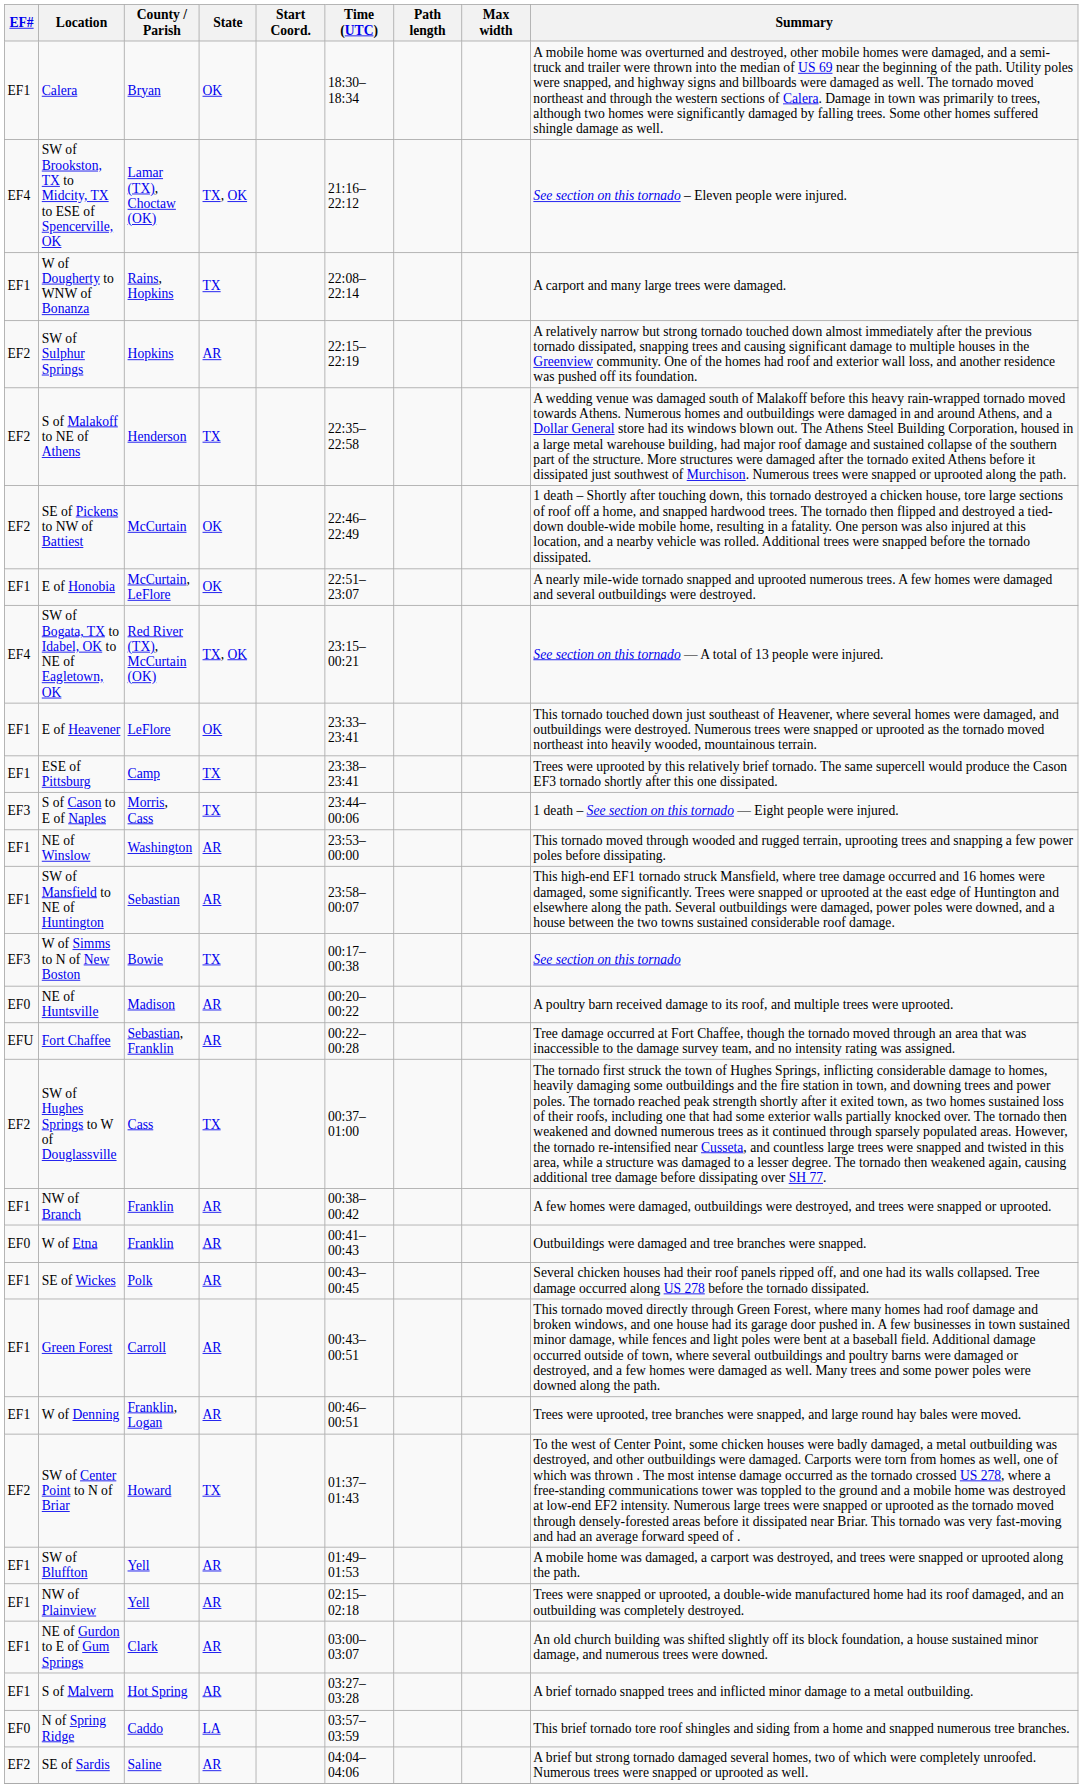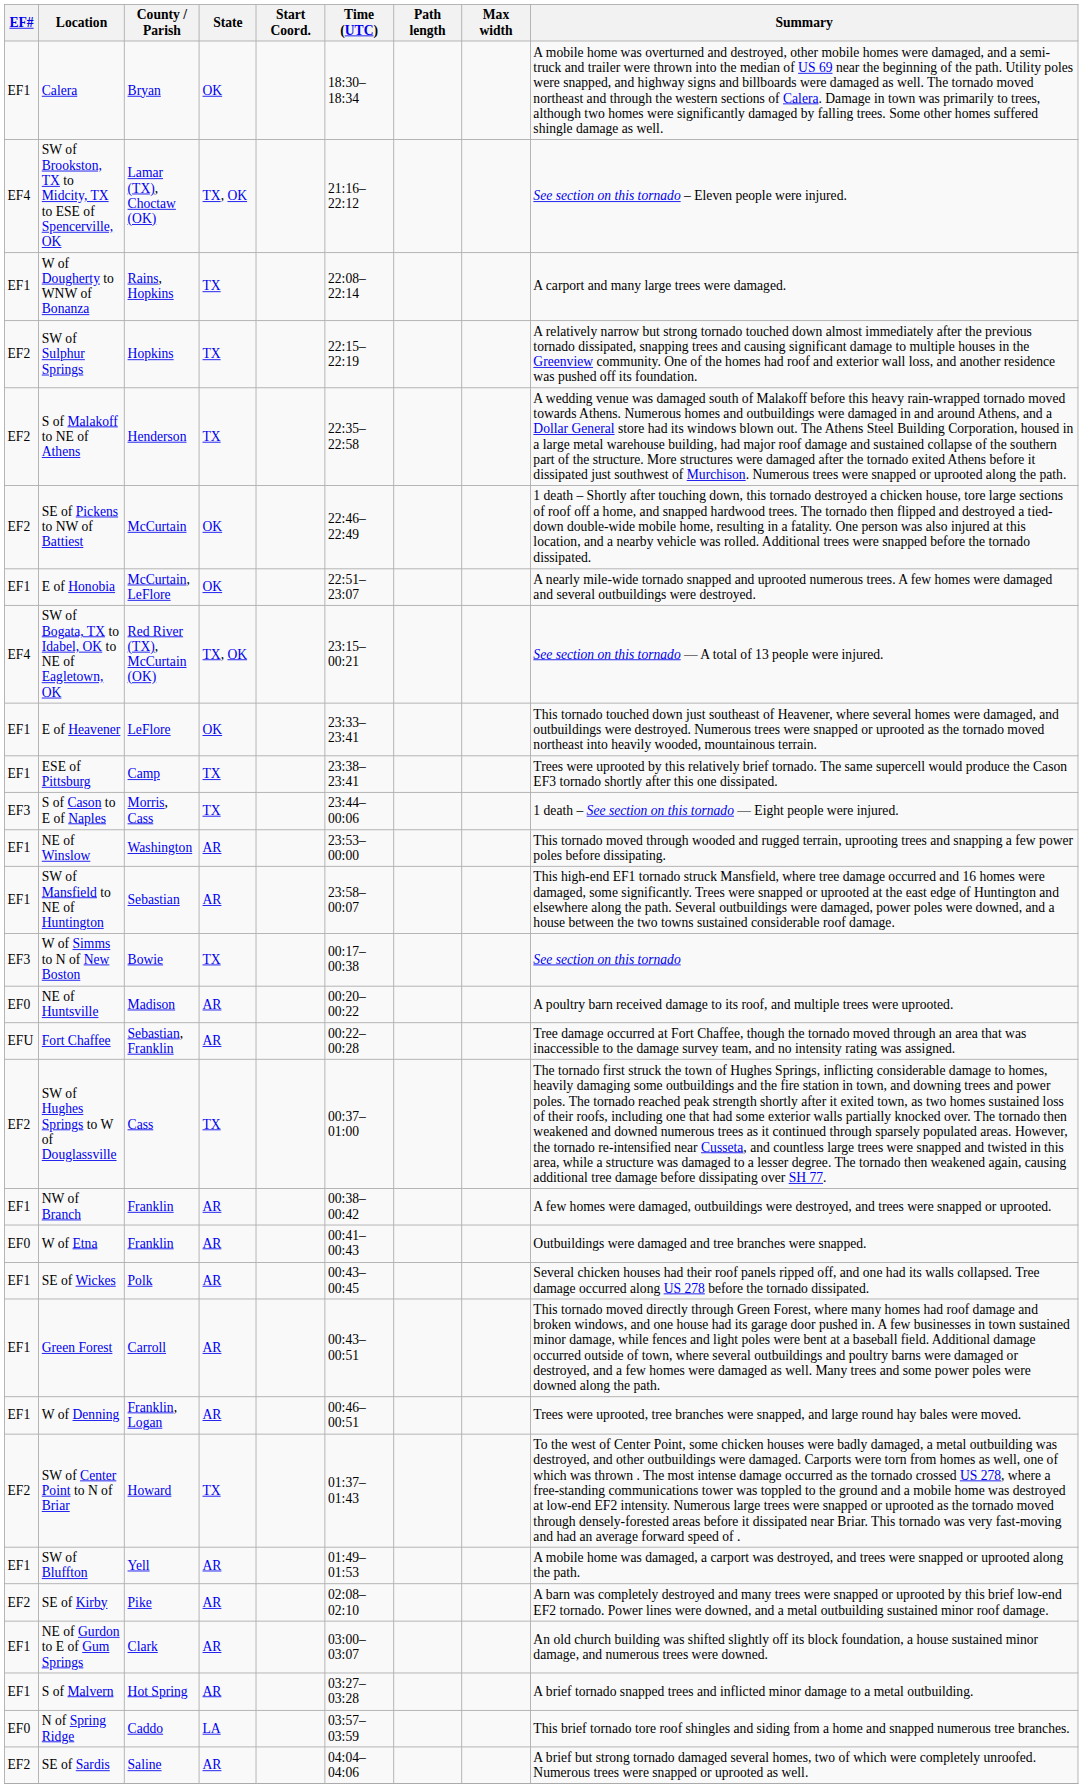(212, 354) AR -> (212, 354) TX
+ row: (75, 1602)
- row: (69, 1602)
